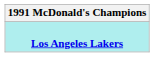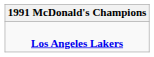(77, 43) paleturquoise background -> (77, 43) no background
